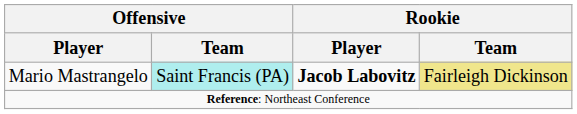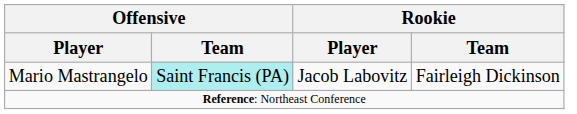(356, 76) bold -> (352, 76) normal
(496, 76) khaki background -> (488, 76) no background
